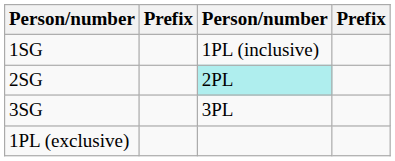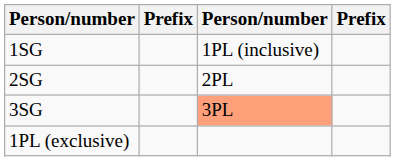(218, 79) paleturquoise background -> (218, 79) no background
(218, 110) no background -> (218, 110) lightsalmon background
